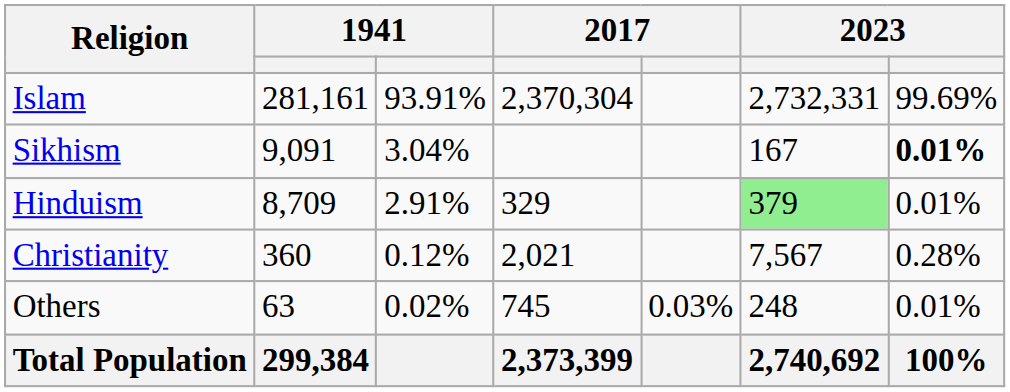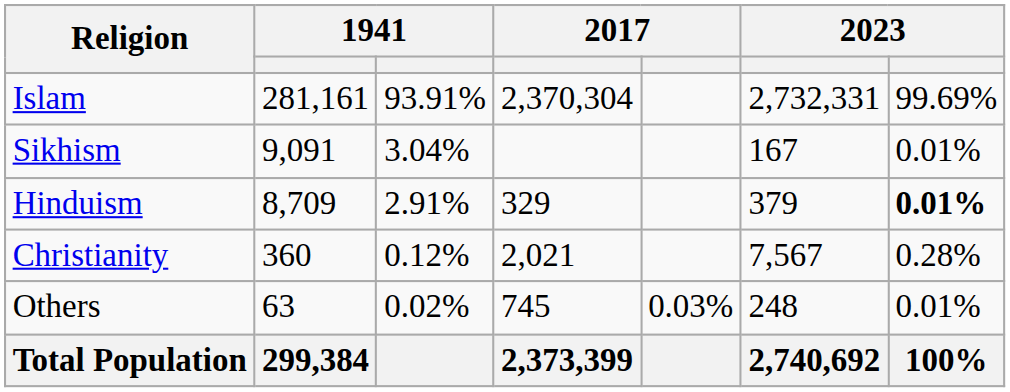(941, 150) bold -> (938, 150) normal
(773, 202) lightgreen background -> (773, 202) no background
(938, 202) normal -> (941, 202) bold
